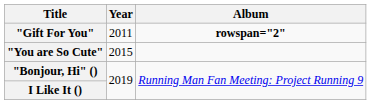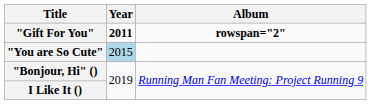(121, 33) normal -> (121, 33) bold
(121, 52) no background -> (121, 52) lightblue background
